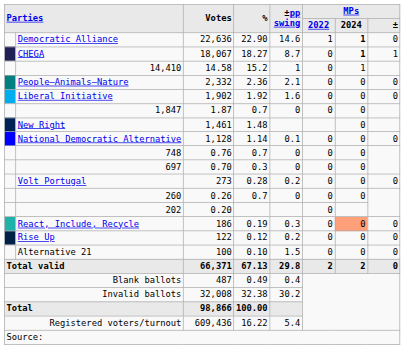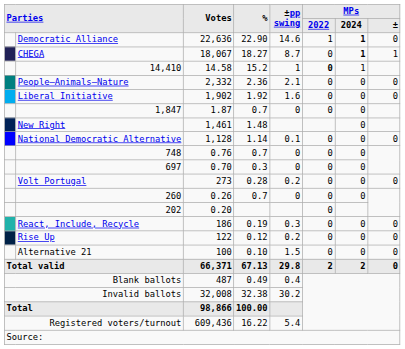(330, 68) normal -> (330, 68) bold
(363, 224) lightsalmon background -> (363, 224) no background
